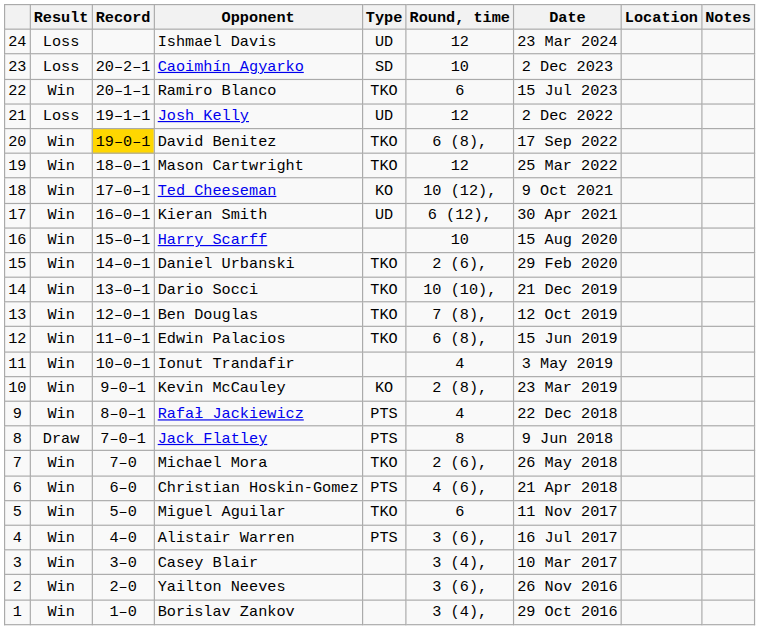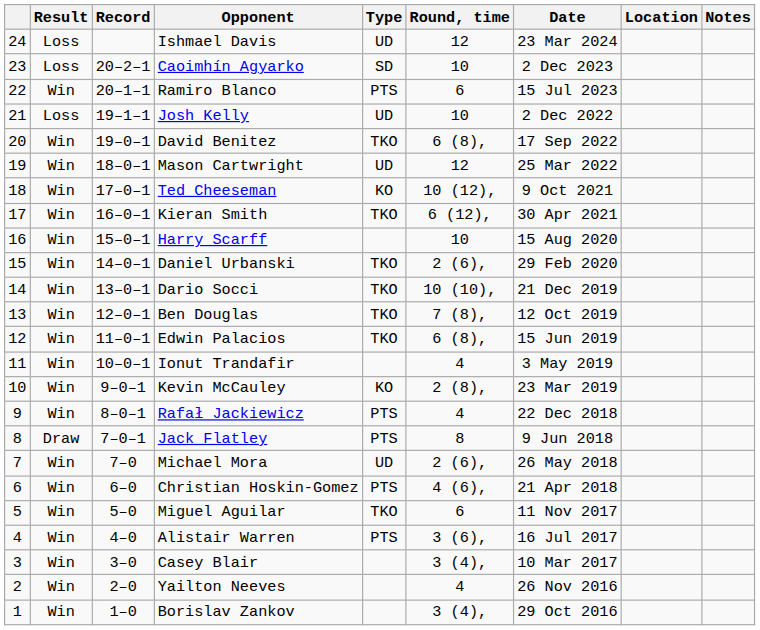(384, 91) TKO -> (384, 91) PTS
(460, 116) 12 -> (460, 116) 10
(123, 141) gold background -> (123, 141) no background
(384, 166) TKO -> (384, 166) UD
(384, 215) UD -> (384, 215) TKO
(384, 463) TKO -> (384, 463) UD
(460, 587) 3 (6), -> (460, 587) 4
